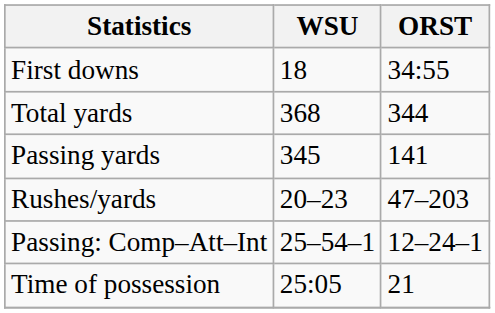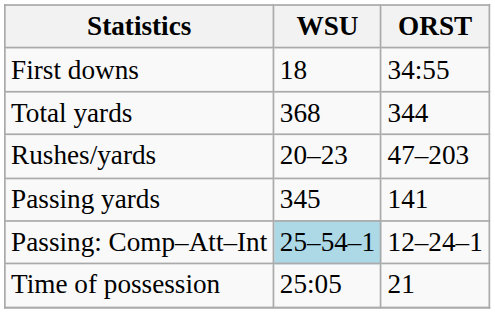rows swapped: (84, 198) <-> (86, 155)
(327, 241) no background -> (327, 241) lightblue background
